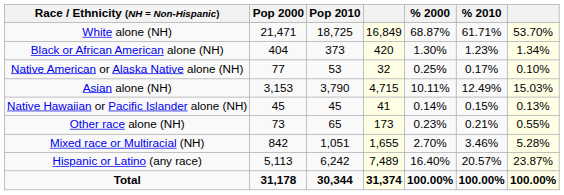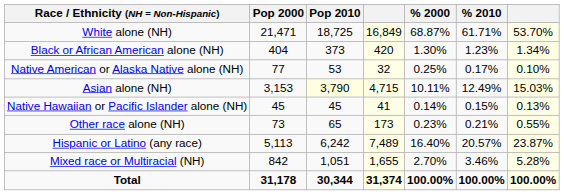(335, 87) no background -> (335, 87) lightyellow background
rows swapped: (127, 143) <-> (127, 161)
